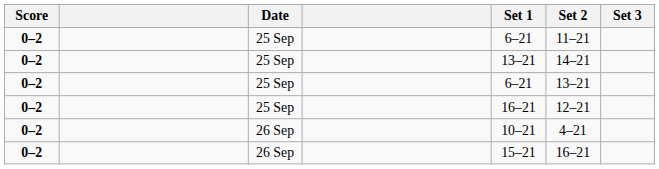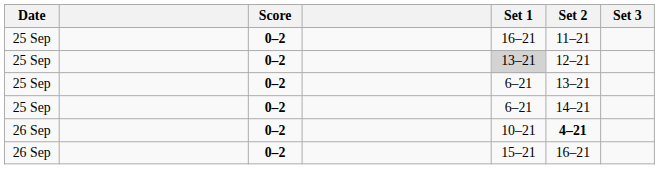columns swapped: (275, 16) <-> (32, 16)
(518, 39) 6–21 -> (518, 39) 16–21
(518, 61) no background -> (518, 61) lightgrey background
(573, 61) 14–21 -> (573, 61) 12–21
(518, 107) 16–21 -> (518, 107) 6–21
(573, 107) 12–21 -> (573, 107) 14–21
(573, 130) normal -> (573, 130) bold
